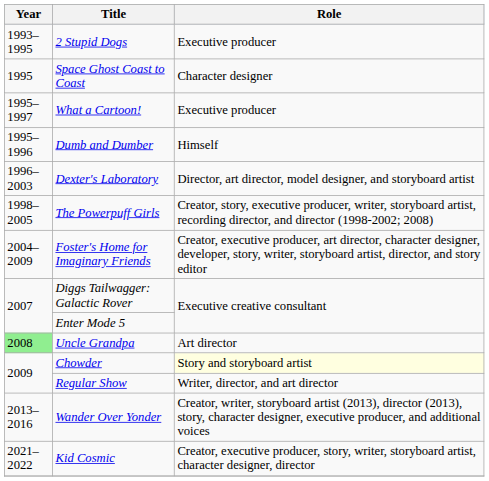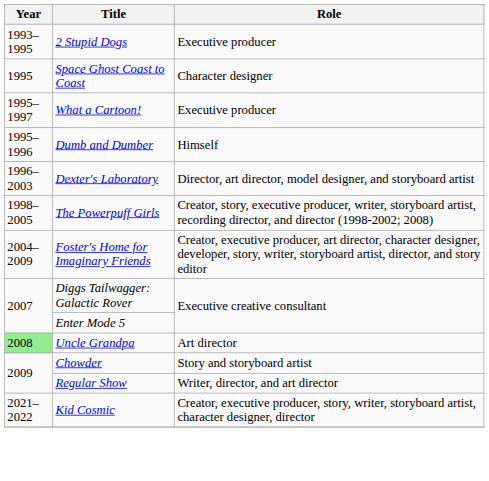(245, 363) lightyellow background -> (245, 363) no background
- row: (108, 417)
